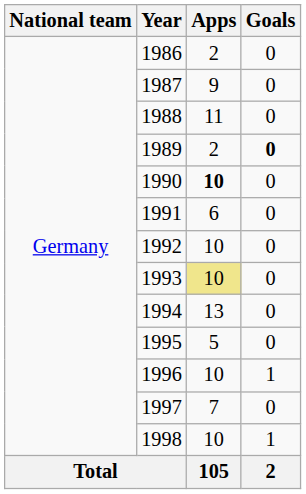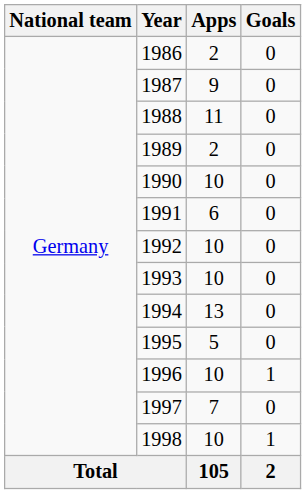(271, 149) bold -> (271, 149) normal
(214, 181) bold -> (214, 181) normal
(214, 278) khaki background -> (214, 278) no background
